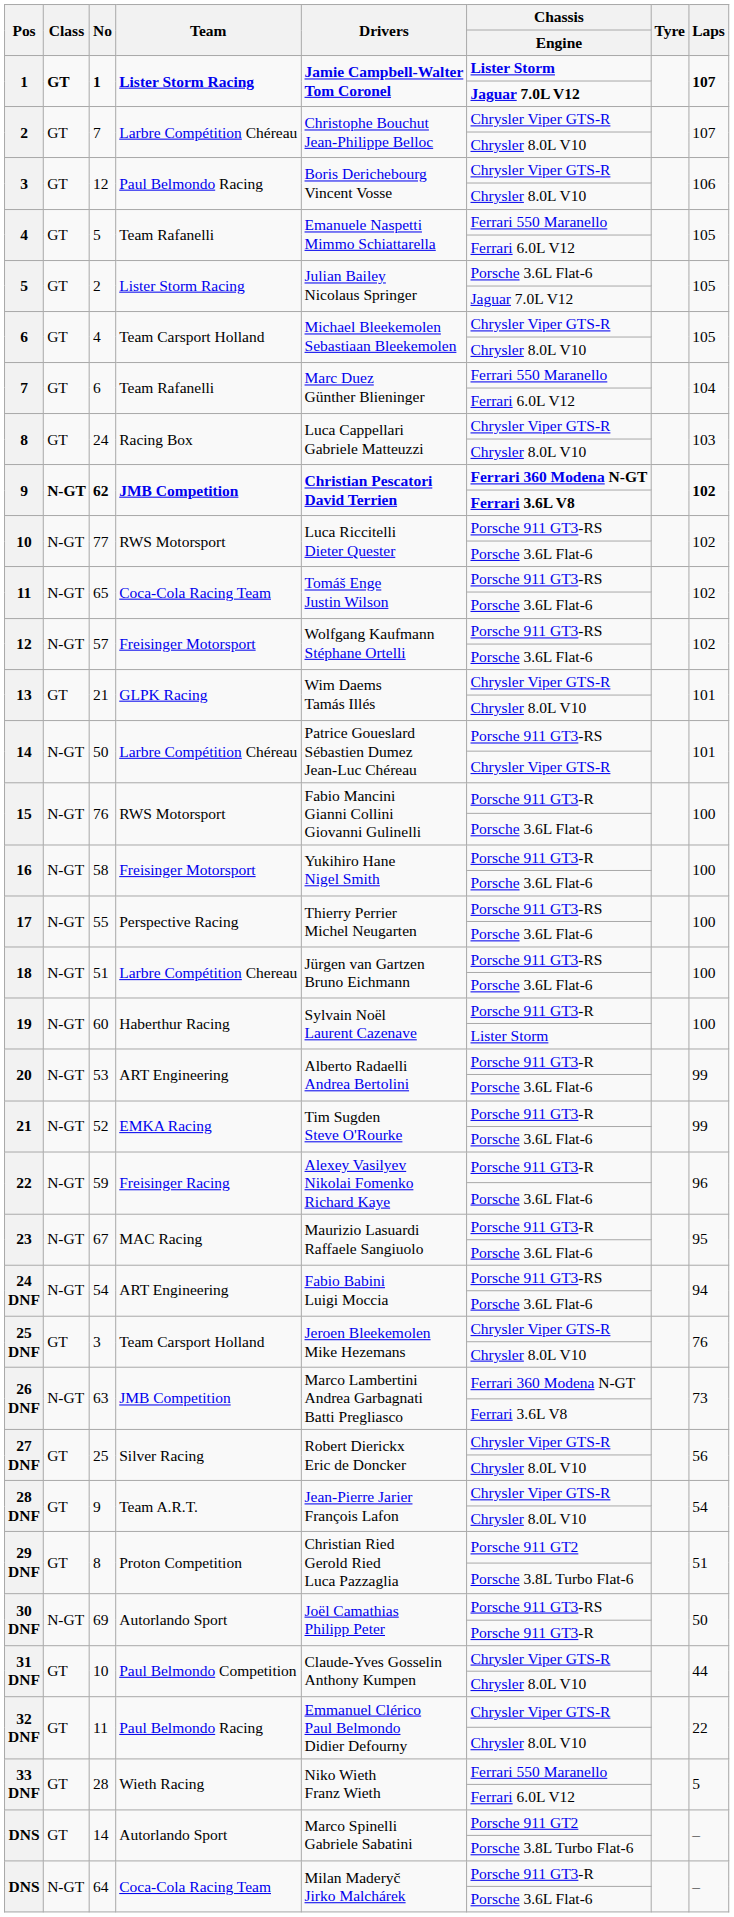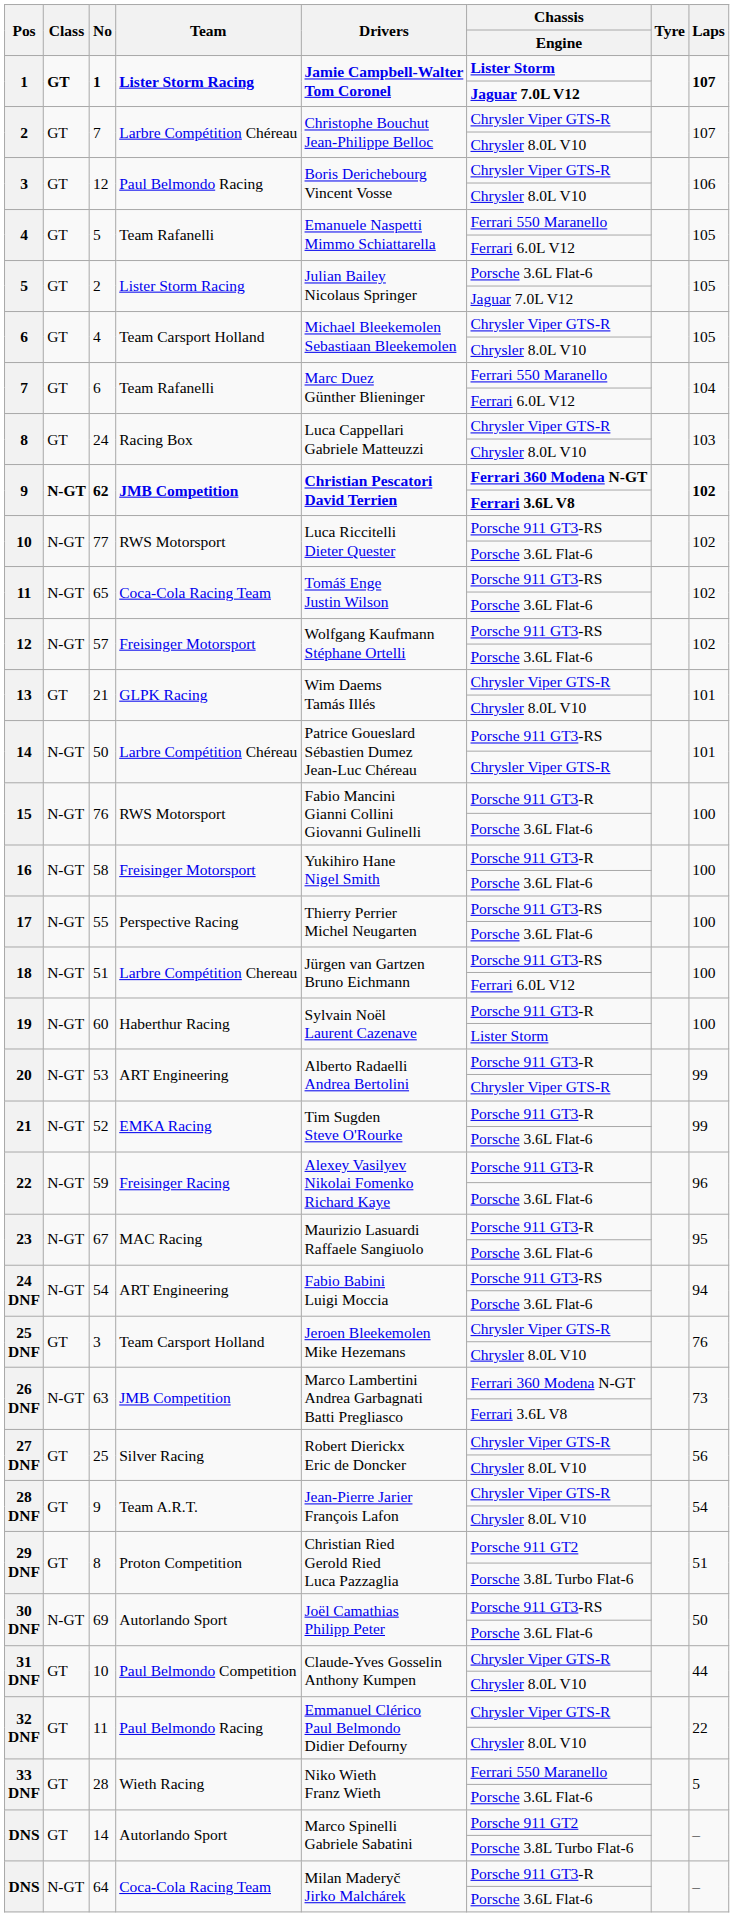(532, 985) Porsche 3.6L Flat-6 -> (523, 985) Ferrari 6.0L V12
(532, 1087) Porsche 3.6L Flat-6 -> (540, 1087) Chrysler Viper GTS-R
(532, 1632) Porsche 911 GT3-R -> (532, 1632) Porsche 3.6L Flat-6
(523, 1797) Ferrari 6.0L V12 -> (532, 1797) Porsche 3.6L Flat-6
